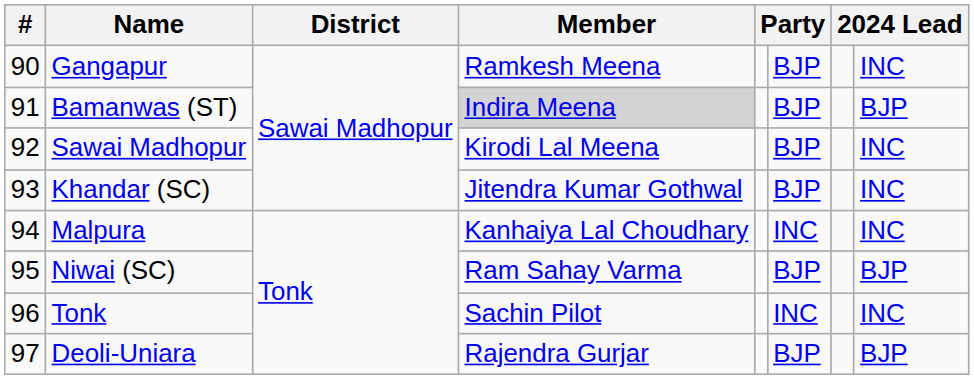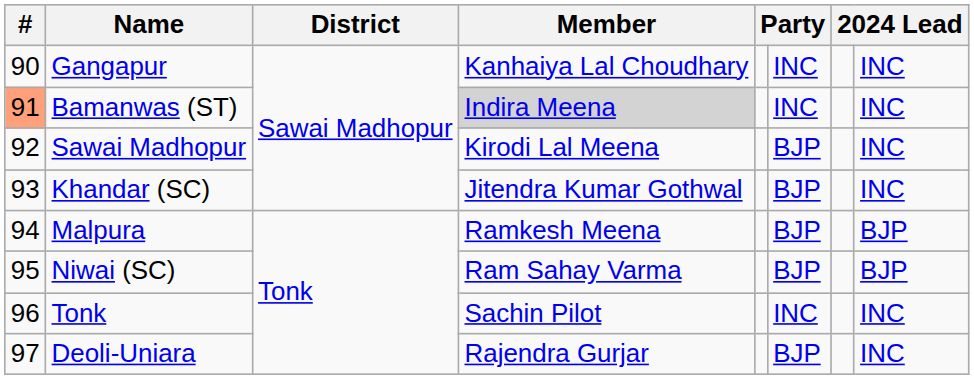(562, 66) Ramkesh Meena -> (606, 66) Kanhaiya Lal Choudhary
(797, 66) BJP -> (795, 66) INC
(25, 107) no background -> (25, 107) lightsalmon background
(797, 107) BJP -> (795, 107) INC
(884, 107) BJP -> (882, 107) INC
(606, 230) Kanhaiya Lal Choudhary -> (562, 230) Ramkesh Meena
(795, 230) INC -> (797, 230) BJP
(882, 230) INC -> (884, 230) BJP
(884, 353) BJP -> (882, 353) INC
